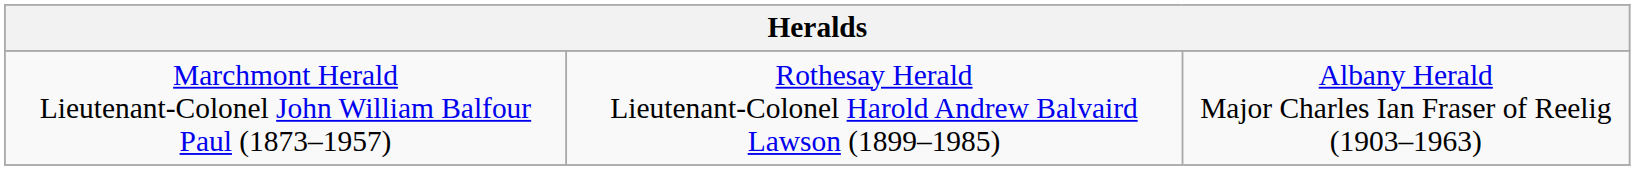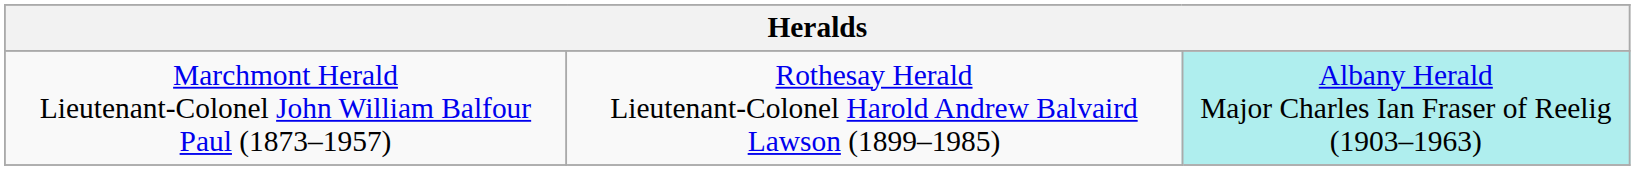(1406, 107) no background -> (1406, 107) paleturquoise background
